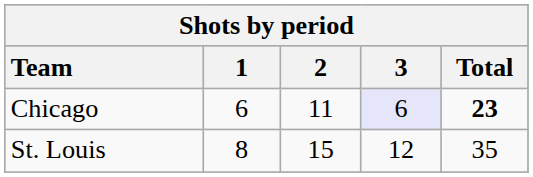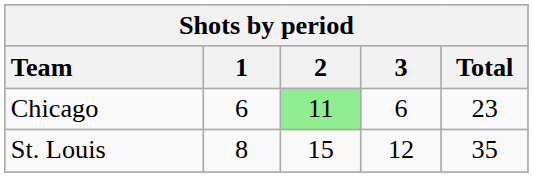(321, 108) no background -> (321, 108) lightgreen background
(401, 108) lavender background -> (401, 108) no background
(485, 108) bold -> (485, 108) normal
